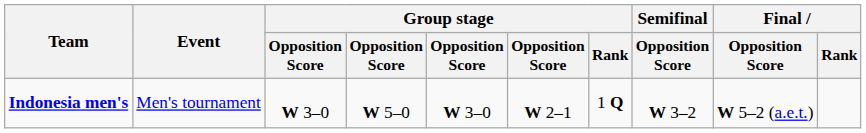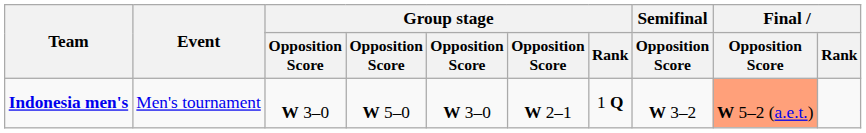(765, 112) no background -> (765, 112) lightsalmon background
